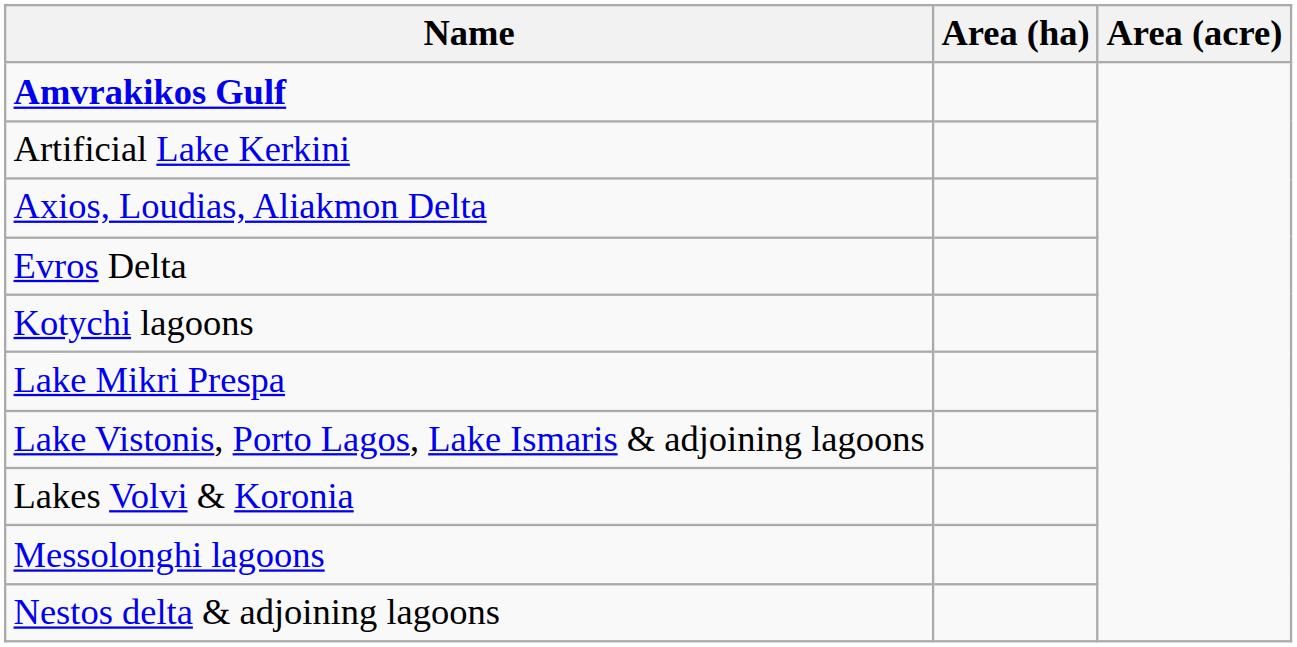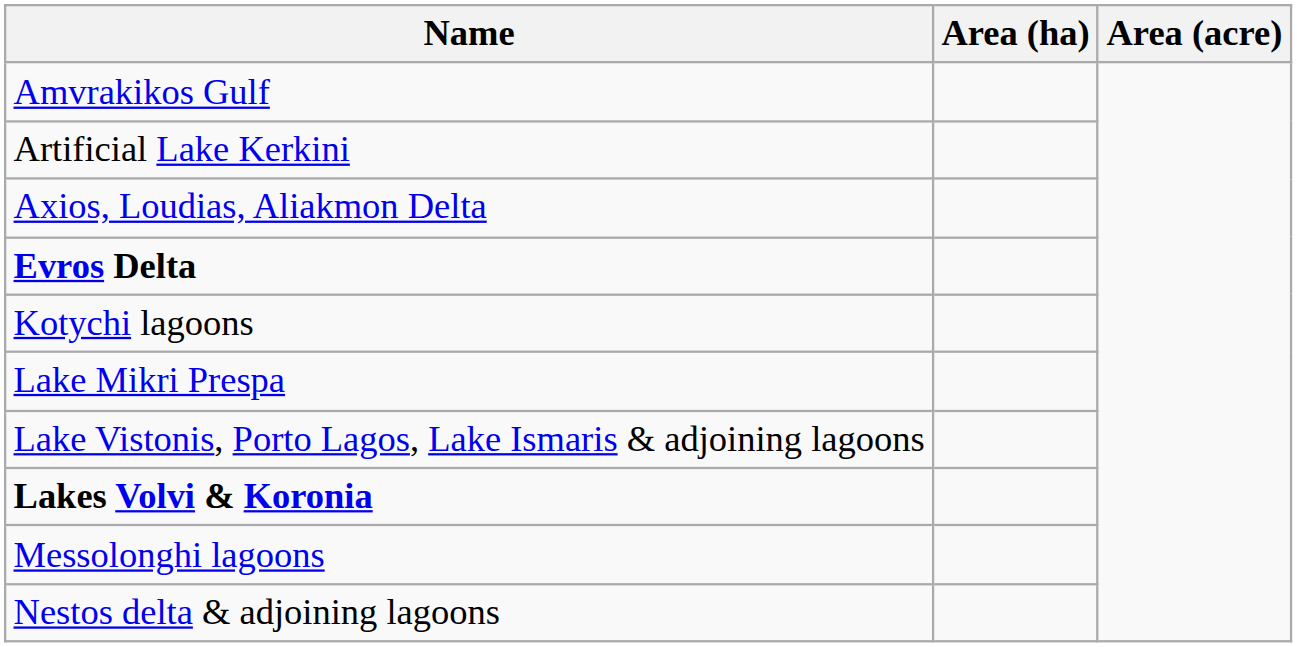(150, 91) bold -> (142, 91) normal
(100, 264) normal -> (105, 264) bold
(184, 496) normal -> (193, 496) bold
